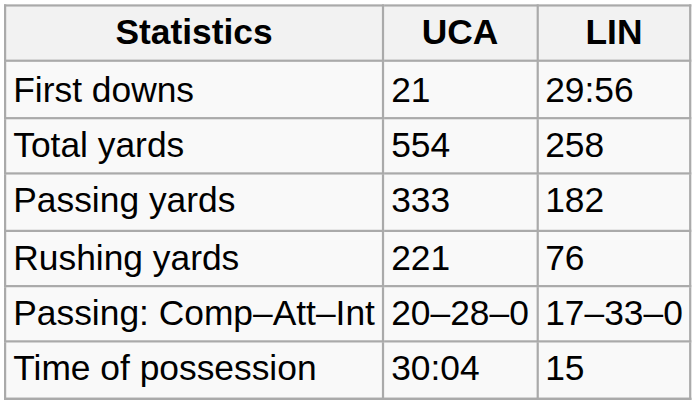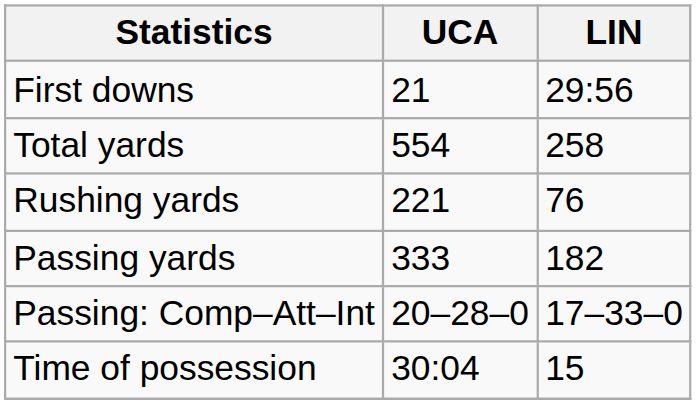rows swapped: (126, 257) <-> (124, 201)
